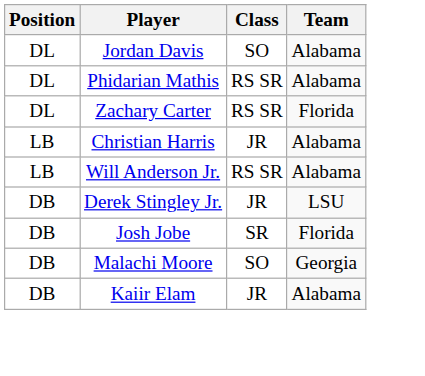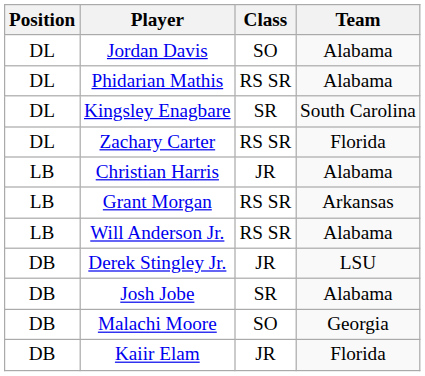+ row: (157, 111)
+ row: (157, 202)
(326, 232) Florida -> (358, 293) Alabama
(326, 293) Alabama -> (358, 354) Florida
